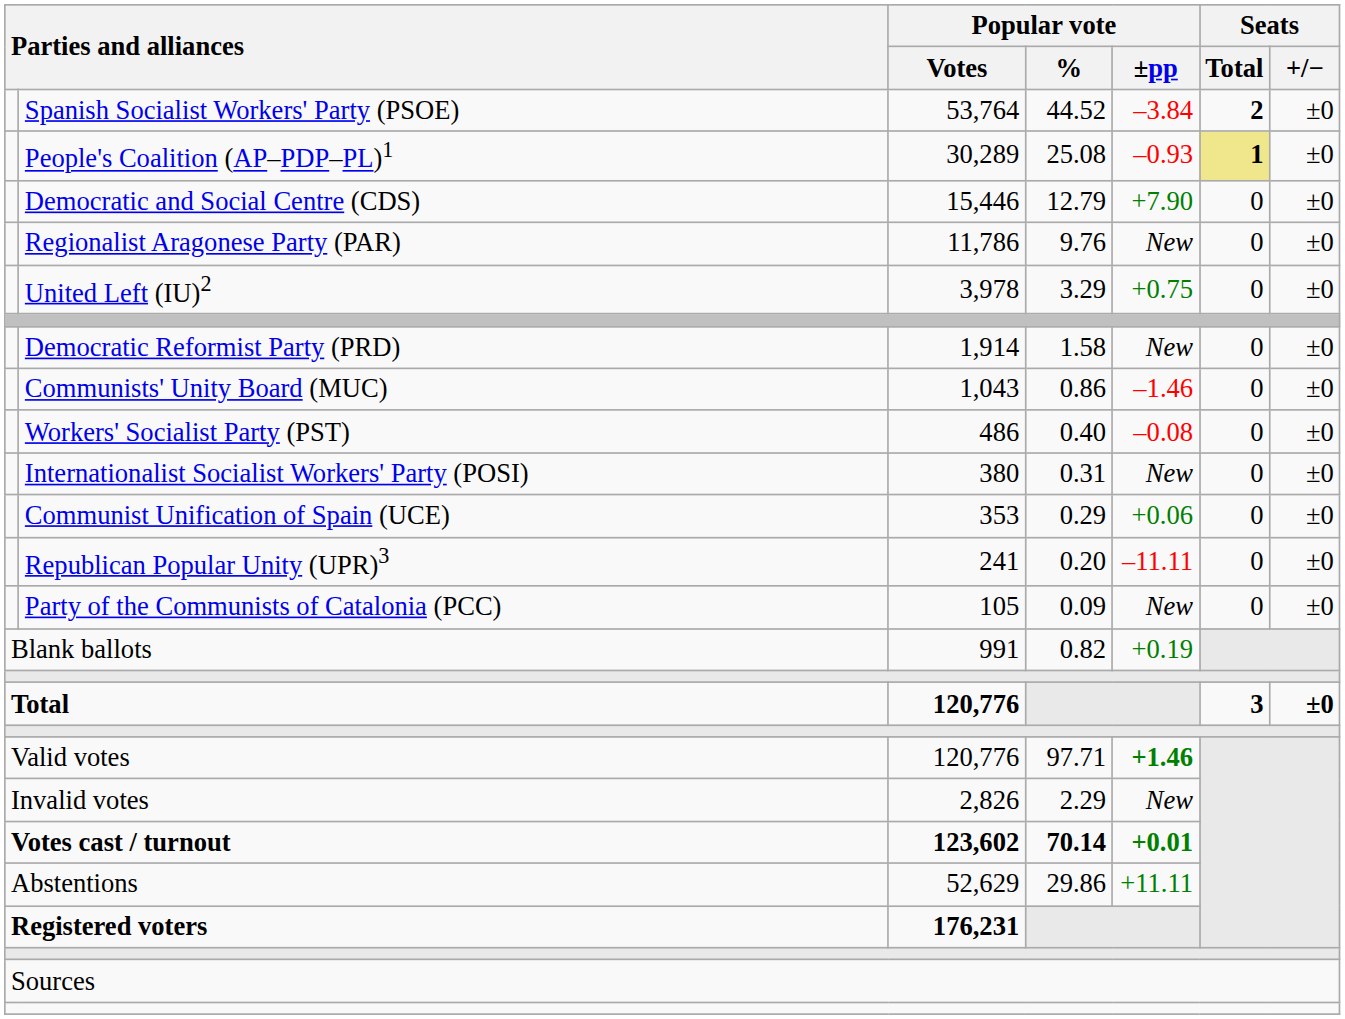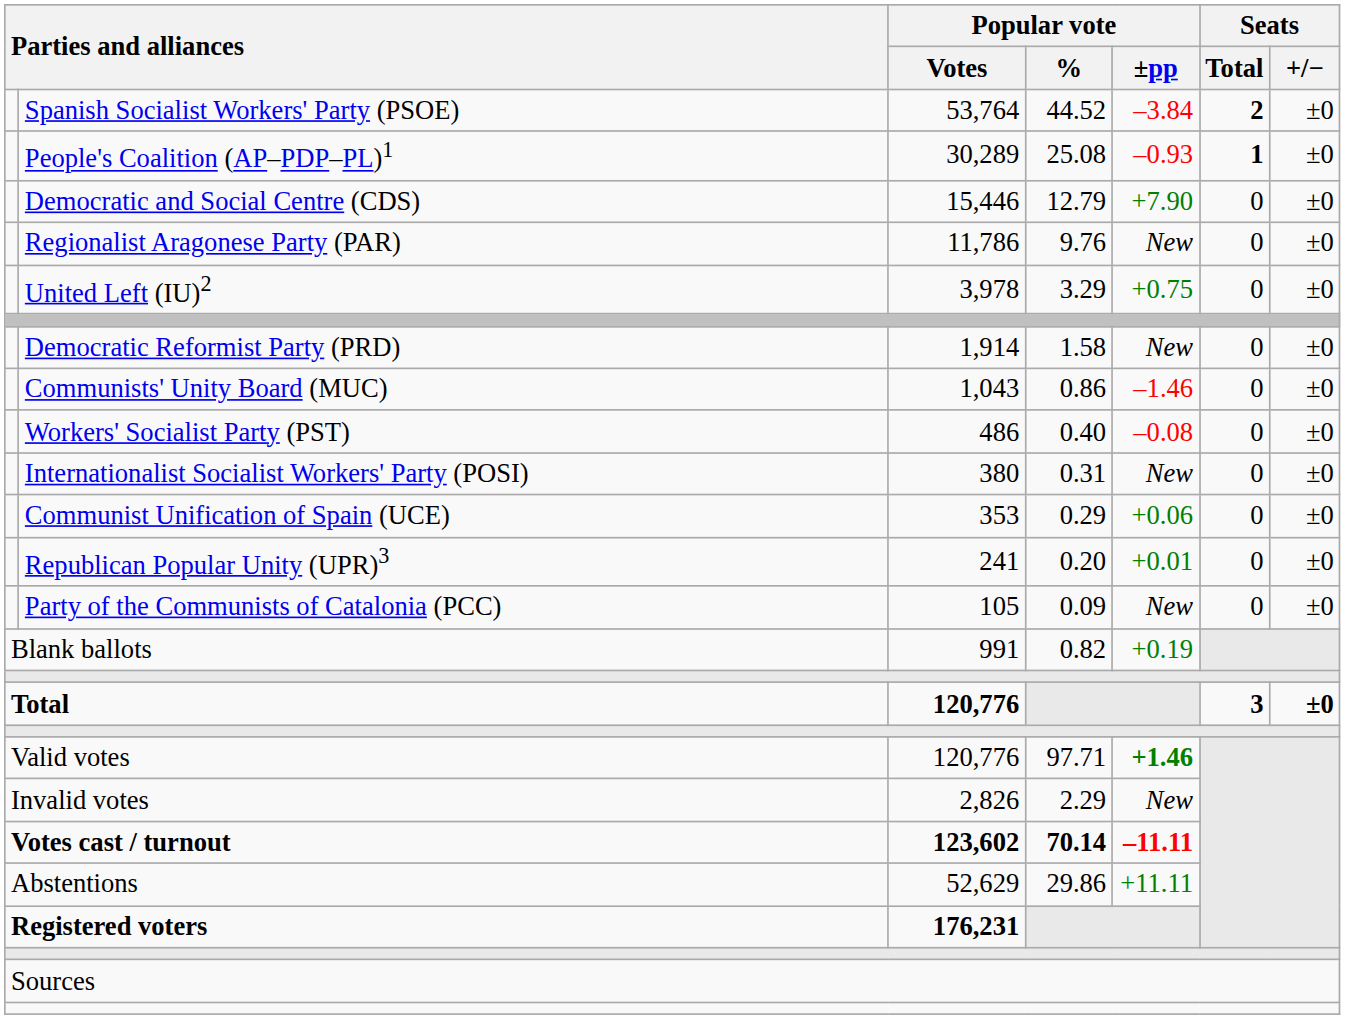(1257, 155) khaki background -> (1257, 155) no background
(1158, 561) –11.11 -> (1162, 561) +0.01
(1162, 842) +0.01 -> (1158, 842) –11.11
